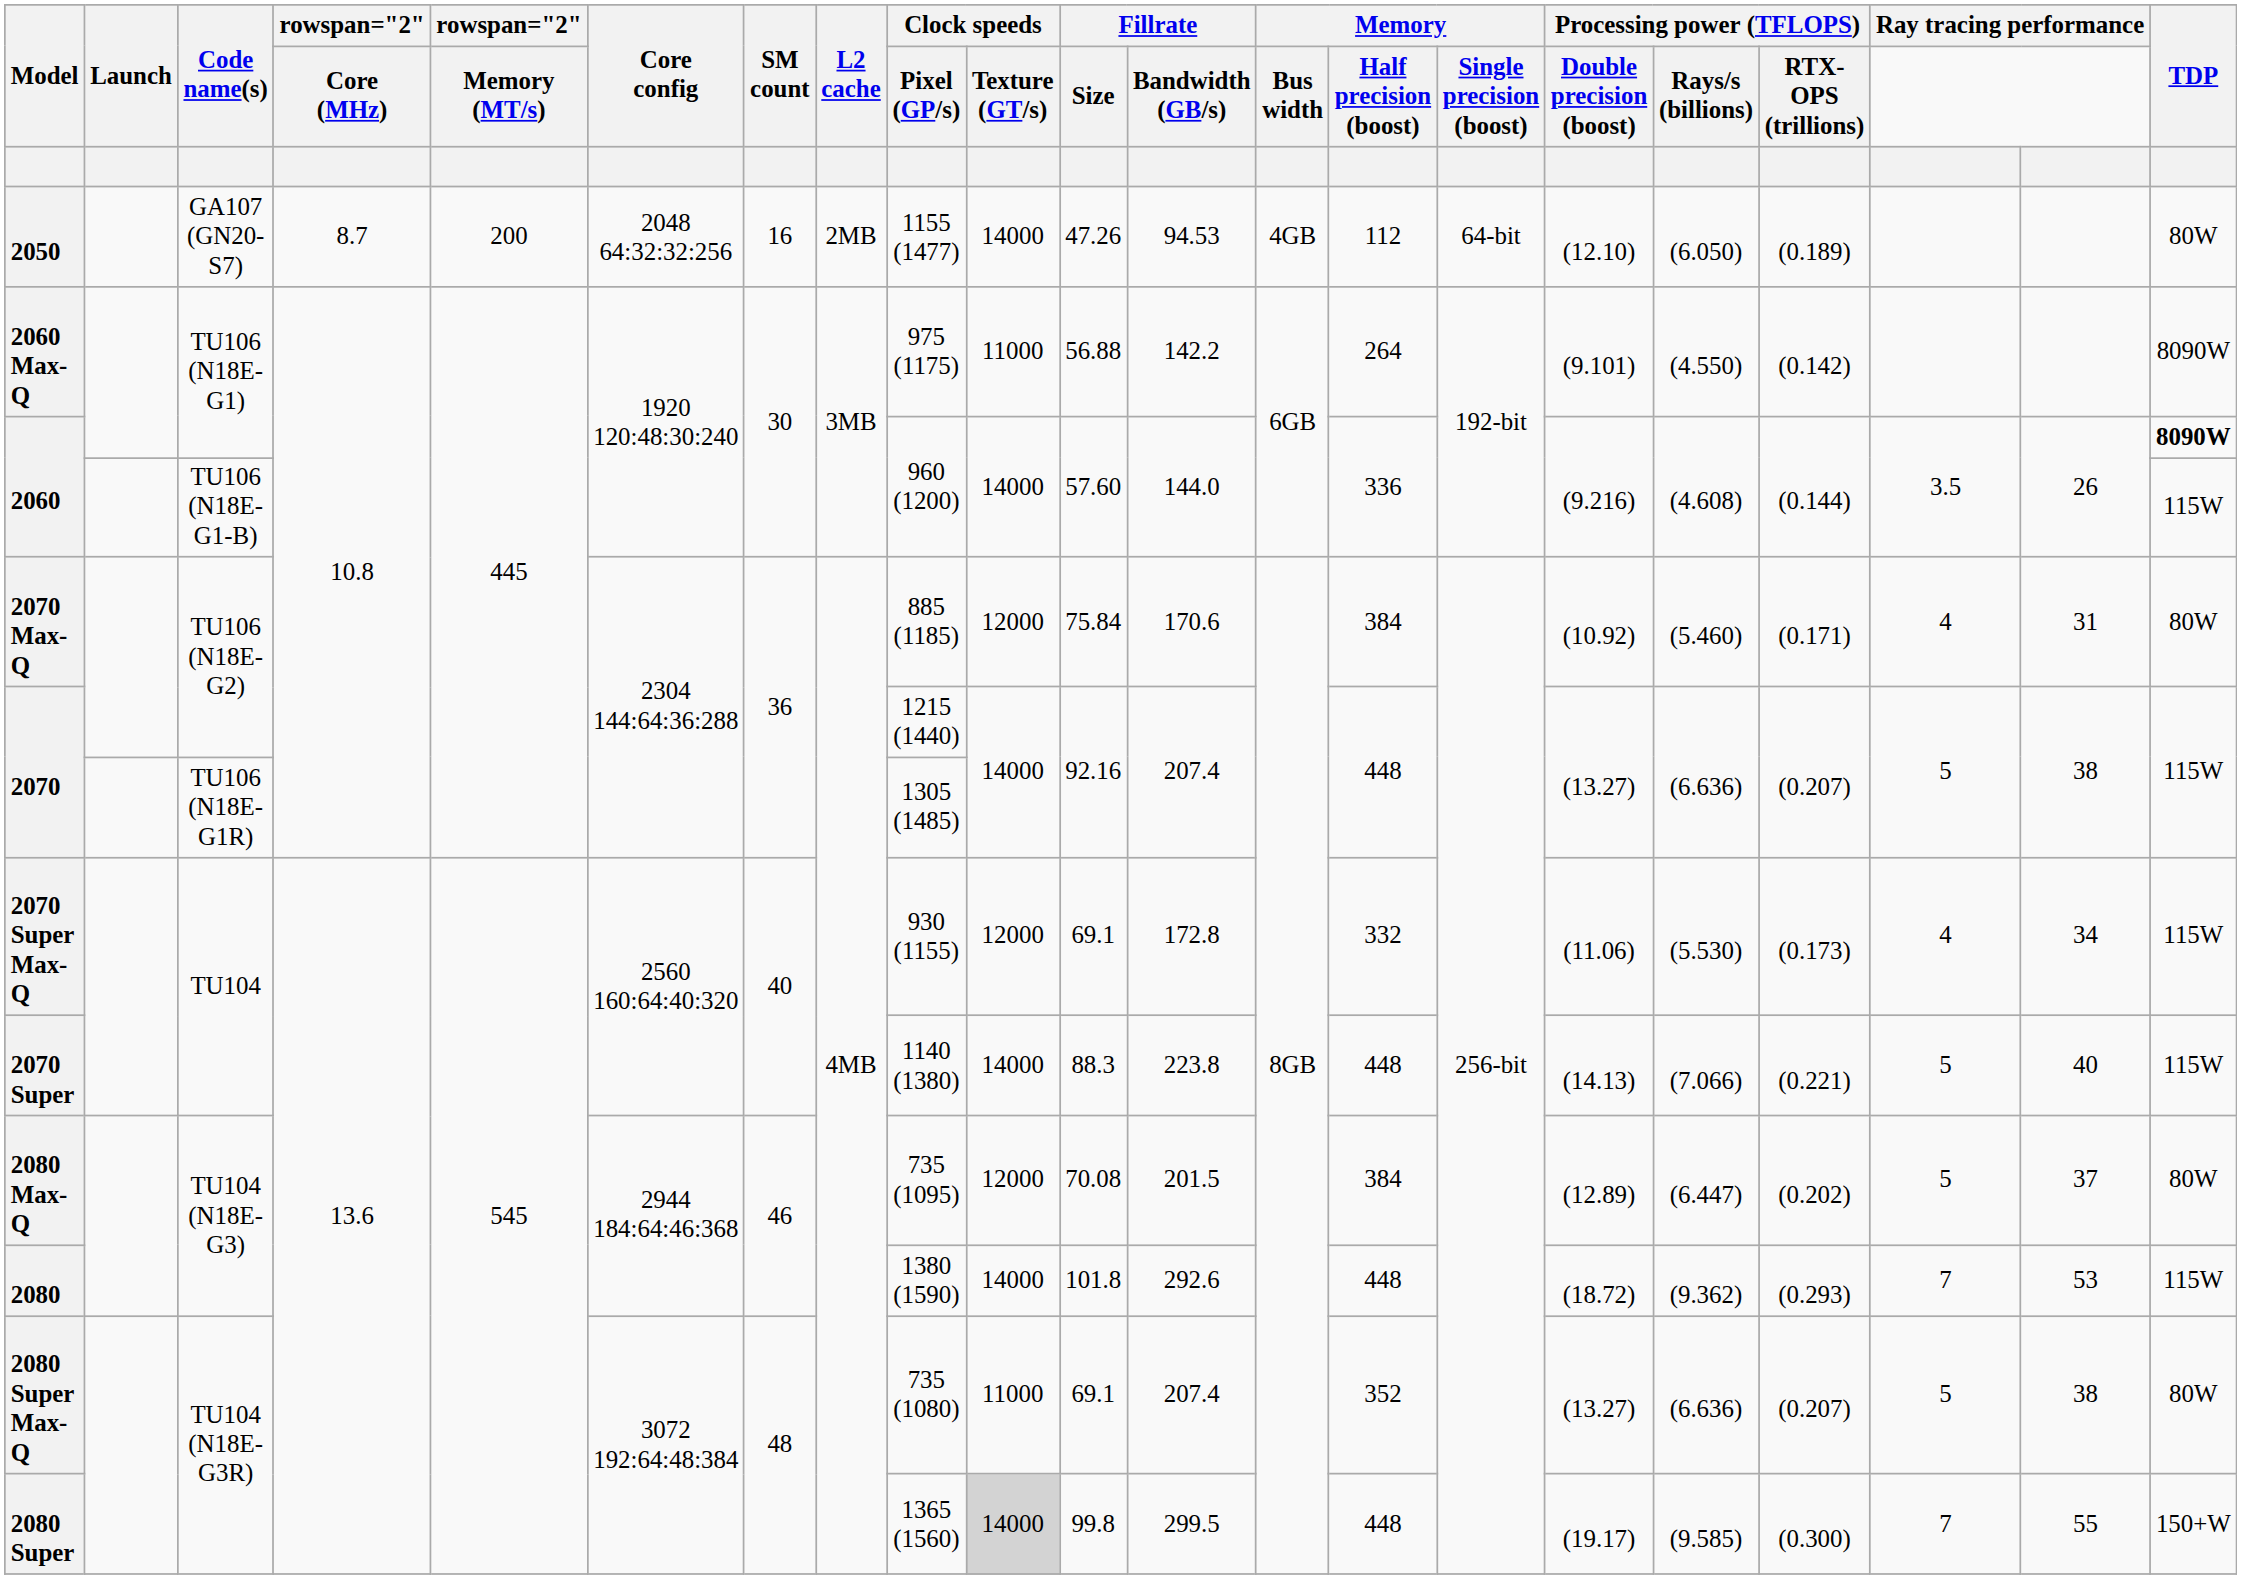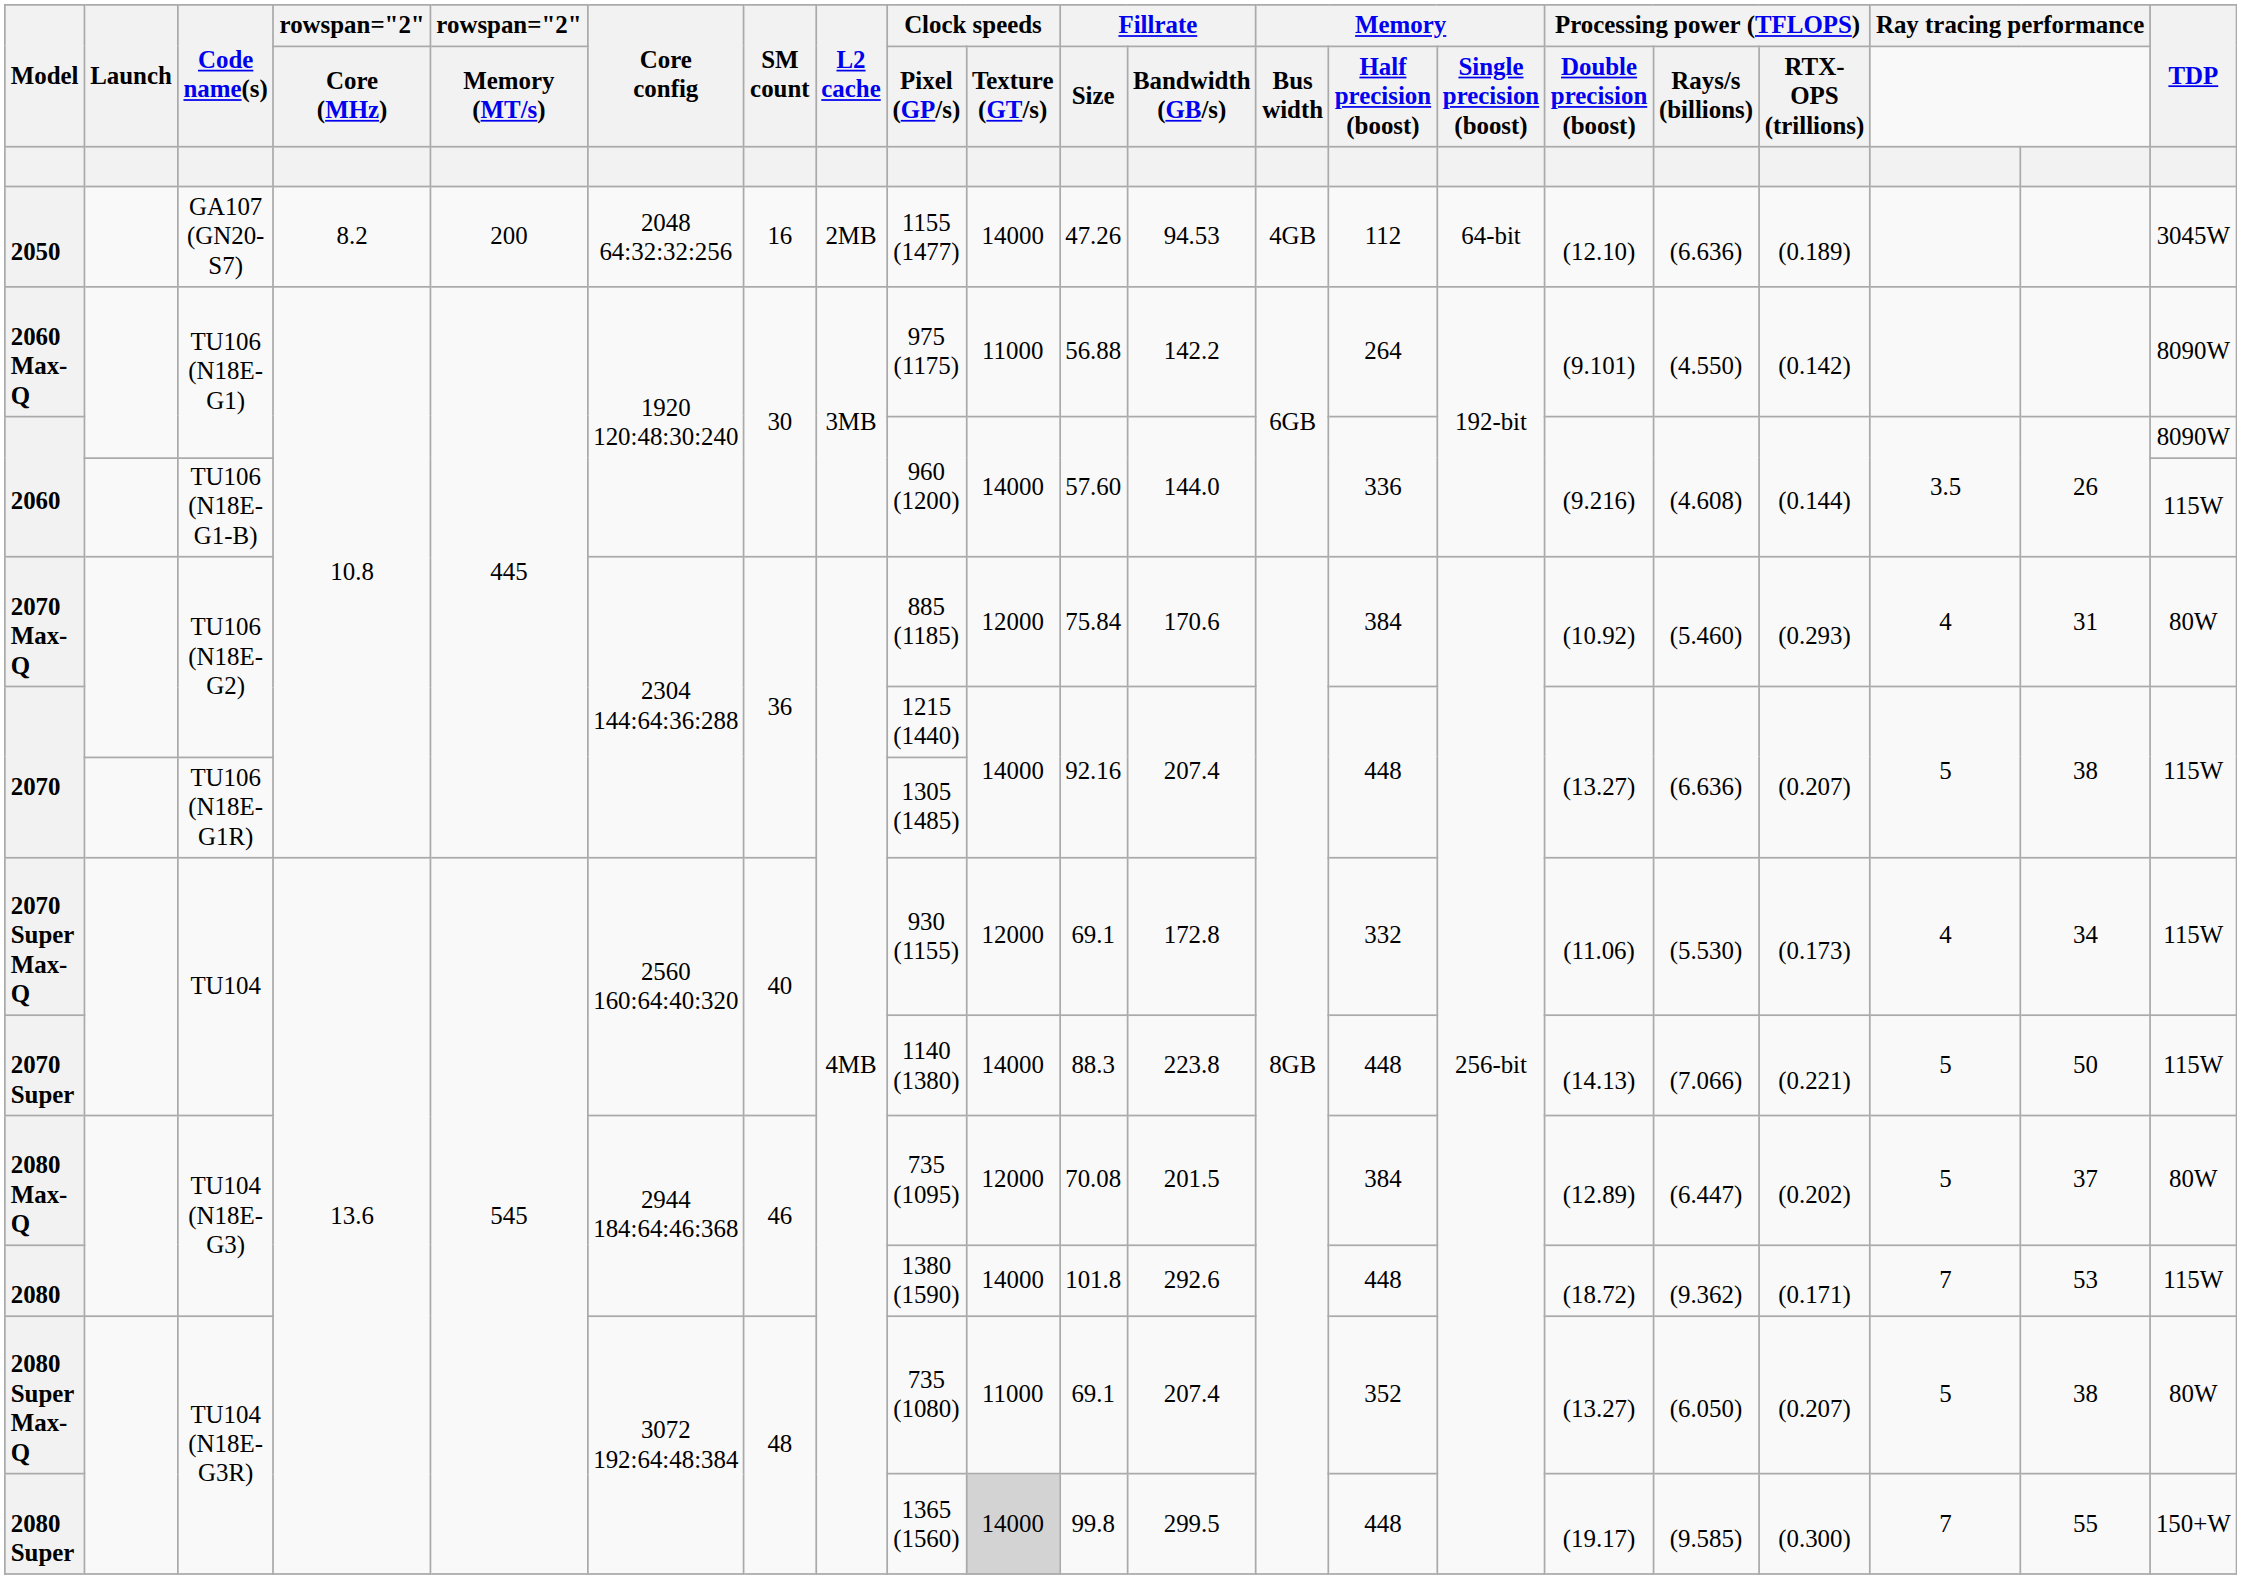(352, 236) 8.7 -> (352, 236) 8.2
(1706, 251) (6.050) -> (1706, 251) (6.636)
(2193, 236) 80W -> (2193, 236) 3045W
(2193, 436) bold -> (2193, 436) normal
(1814, 636) (0.171) -> (1814, 636) (0.293)
(2086, 1065) 40 -> (2086, 1065) 50
(1814, 1294) (0.293) -> (1814, 1294) (0.171)
(1706, 1409) (6.636) -> (1706, 1409) (6.050)
